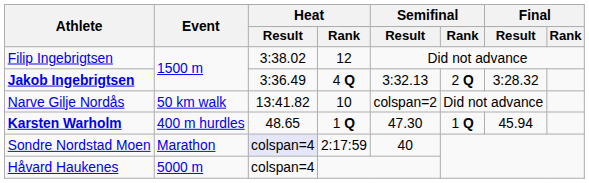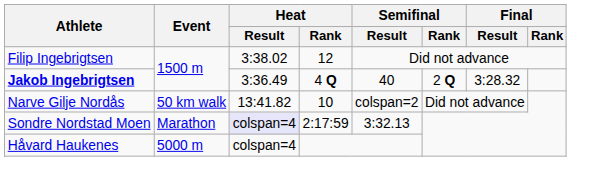(405, 80) 3:32.13 -> (387, 80) 40
- row: (65, 124)
(405, 146) 40 -> (387, 124) 3:32.13
